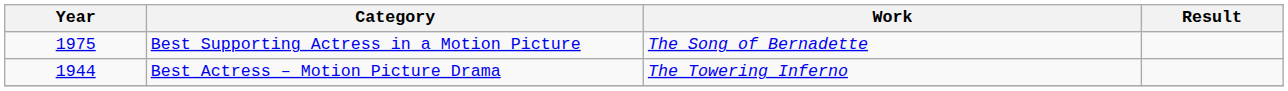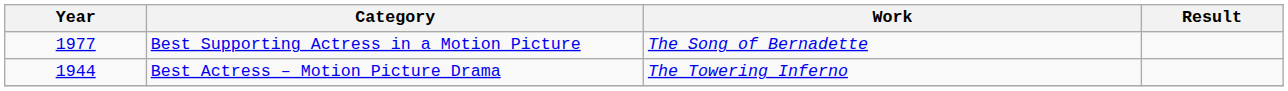(76, 45) 1975 -> (76, 45) 1977
